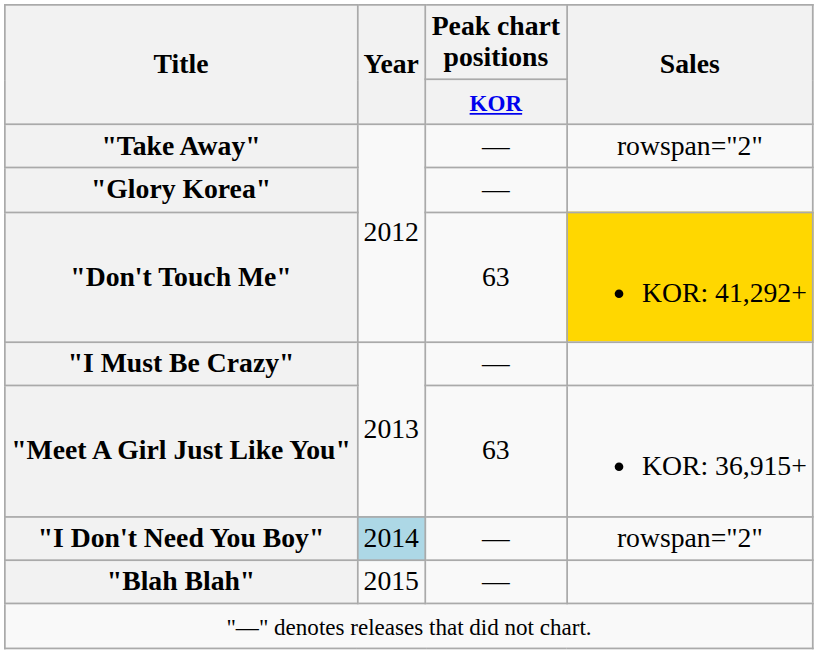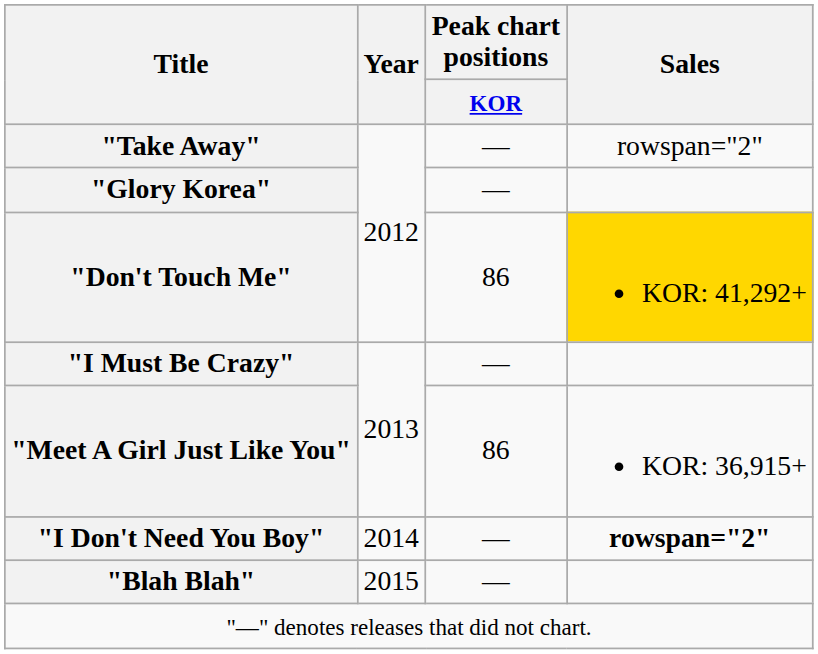(496, 276) 63 -> (496, 276) 86
(496, 450) 63 -> (496, 450) 86
(391, 537) lightblue background -> (391, 537) no background
(690, 537) normal -> (690, 537) bold
